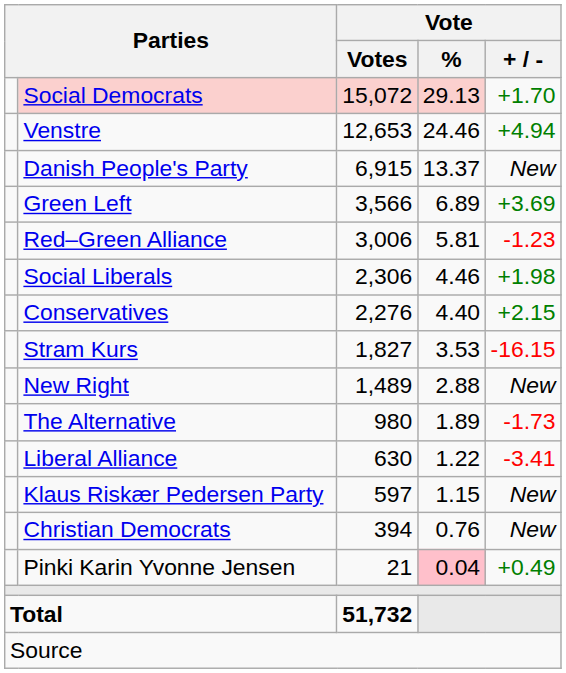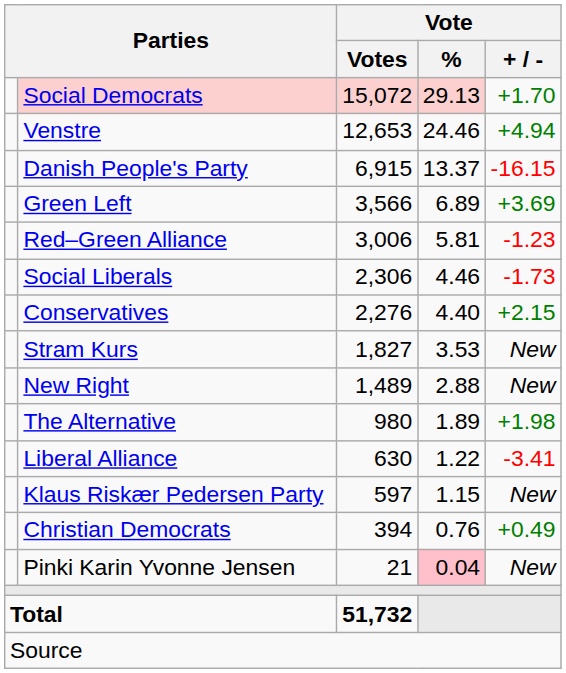(533, 167) New -> (523, 167) -16.15
(527, 276) +1.98 -> (529, 276) -1.73
(523, 349) -16.15 -> (533, 349) New
(529, 421) -1.73 -> (527, 421) +1.98
(533, 530) New -> (527, 530) +0.49
(527, 566) +0.49 -> (533, 566) New
